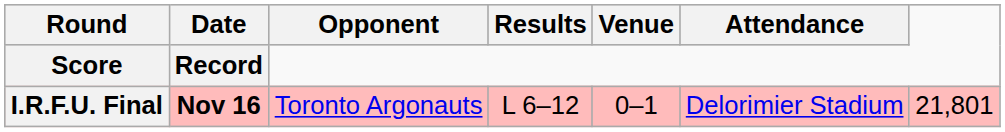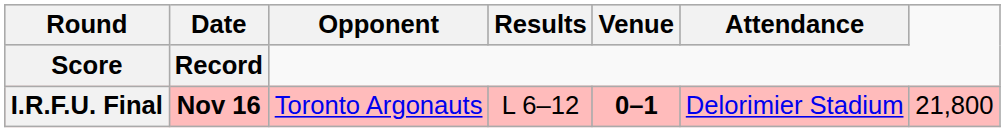(636, 106) normal -> (636, 106) bold
(954, 106) 21,801 -> (954, 106) 21,800
